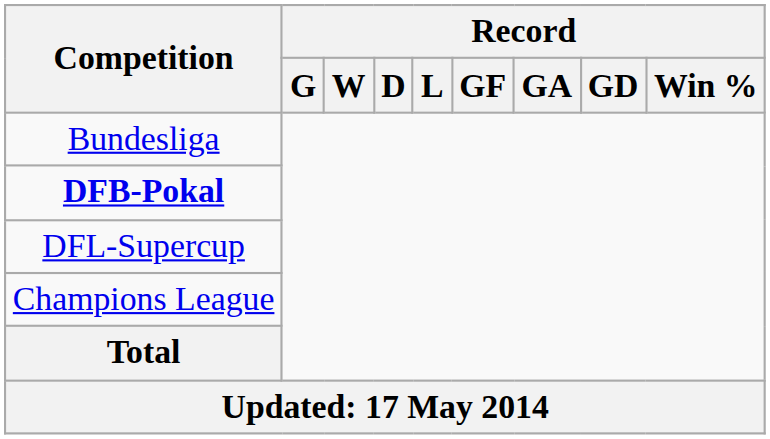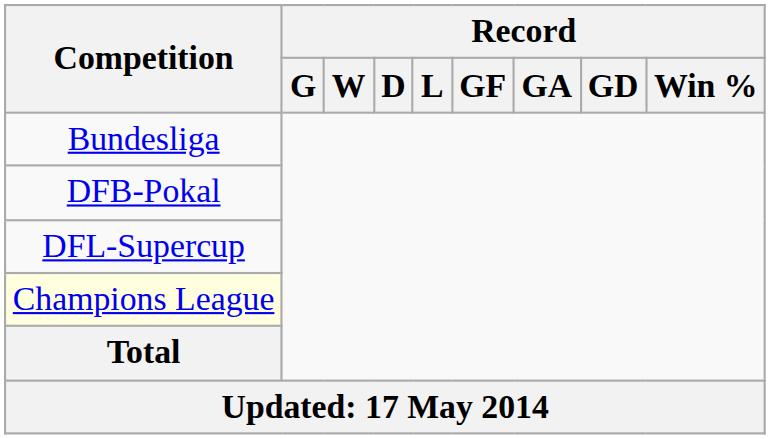(144, 191) bold -> (144, 191) normal
(144, 298) no background -> (144, 298) lightyellow background
